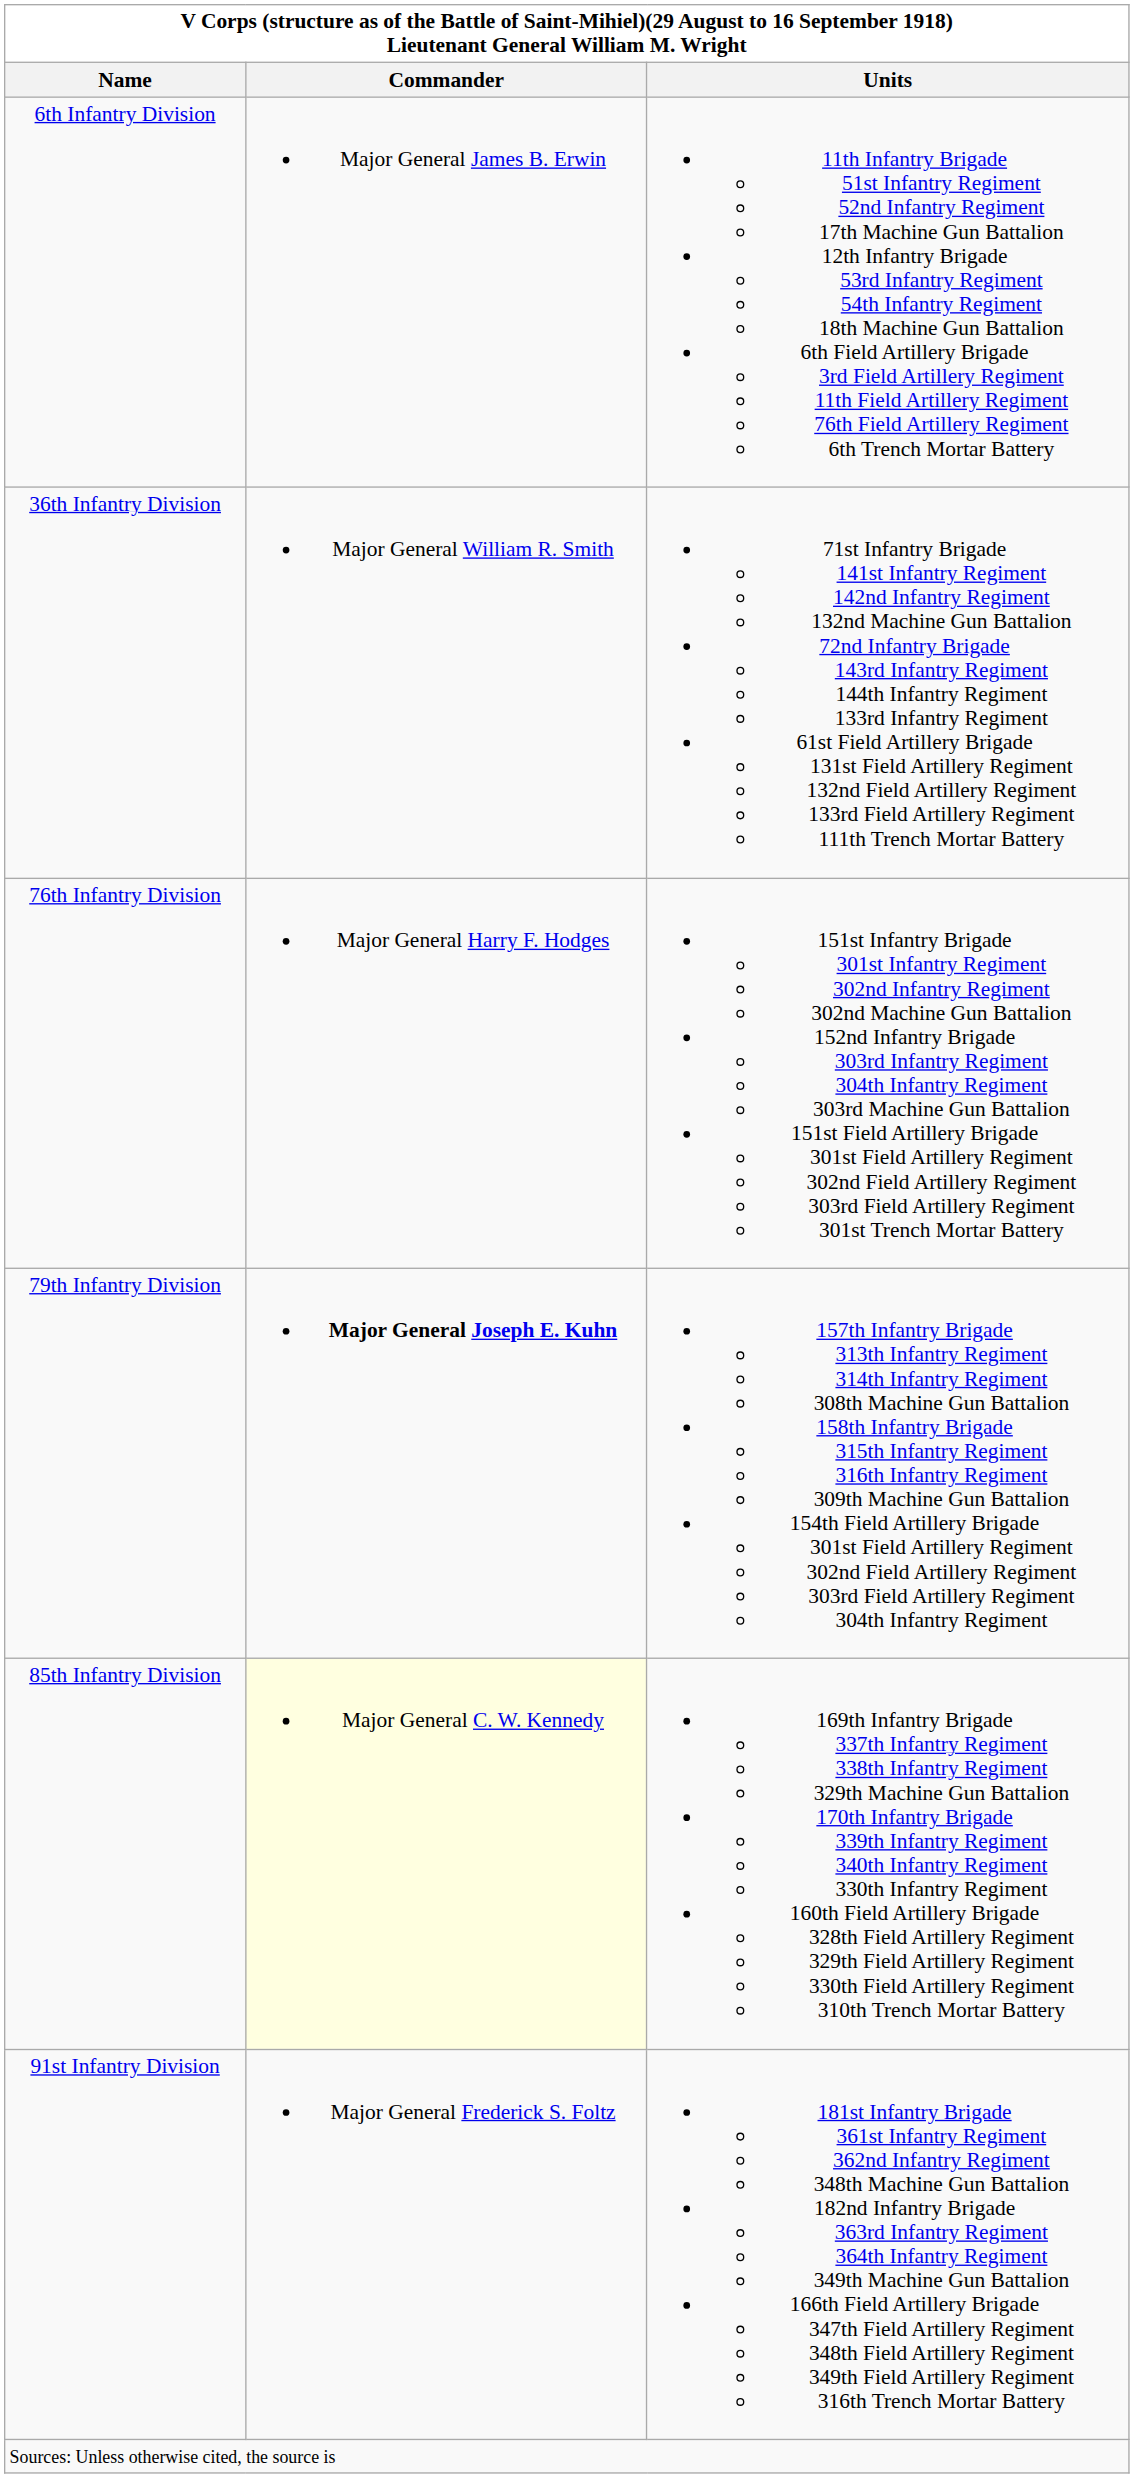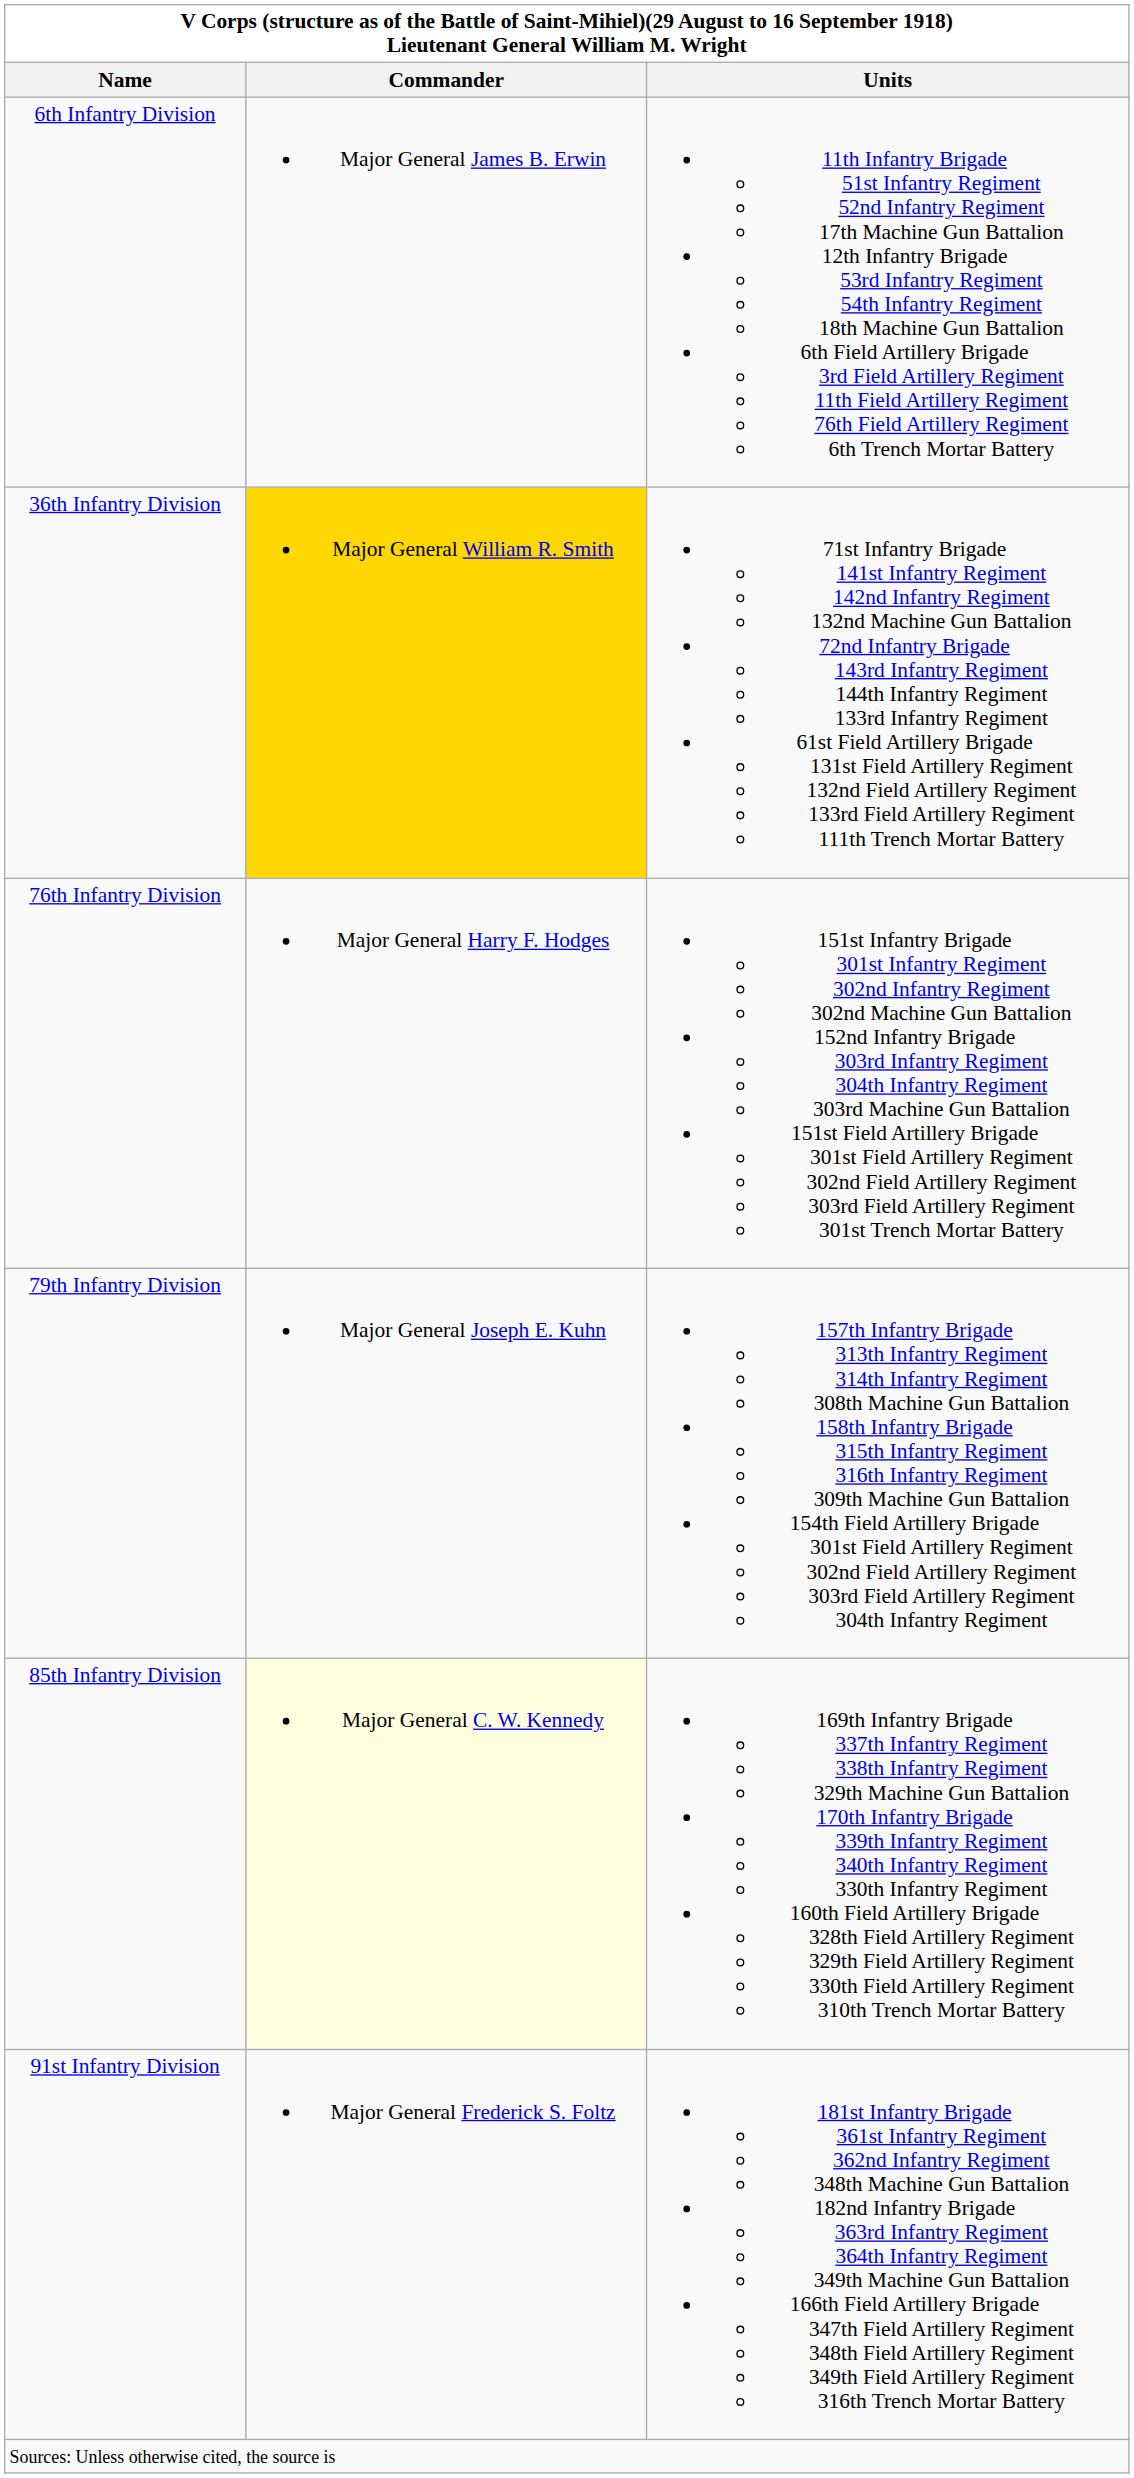(446, 550) no background -> (446, 550) gold background
(446, 1331) bold -> (446, 1331) normal
